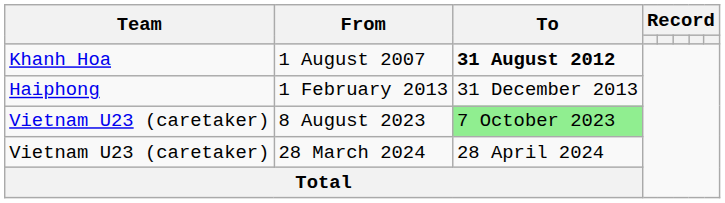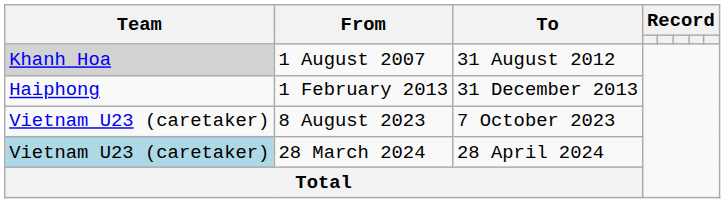(60, 60) no background -> (60, 60) lightgrey background
(536, 60) bold -> (536, 60) normal
(536, 121) lightgreen background -> (536, 121) no background
(139, 152) no background -> (139, 152) lightblue background
